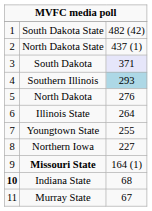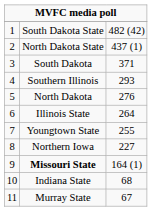(127, 63) lavender background -> (127, 63) no background
(127, 80) lightblue background -> (127, 80) no background
(12, 180) bold -> (12, 180) normal
